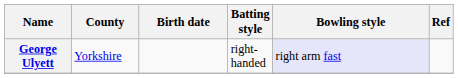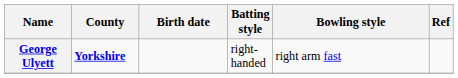(98, 56) normal -> (100, 56) bold
(308, 56) lavender background -> (308, 56) no background
